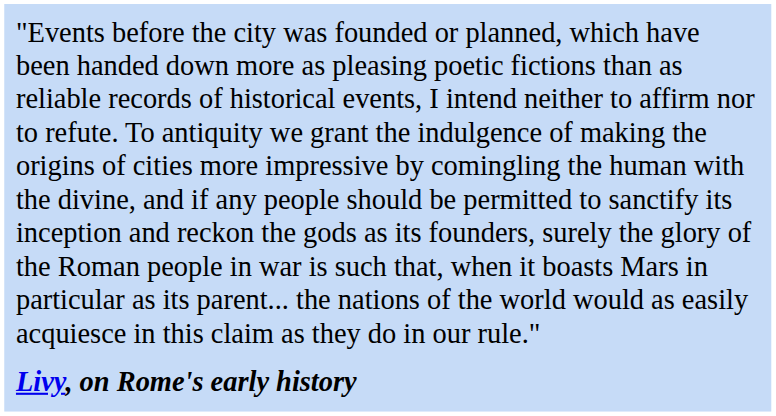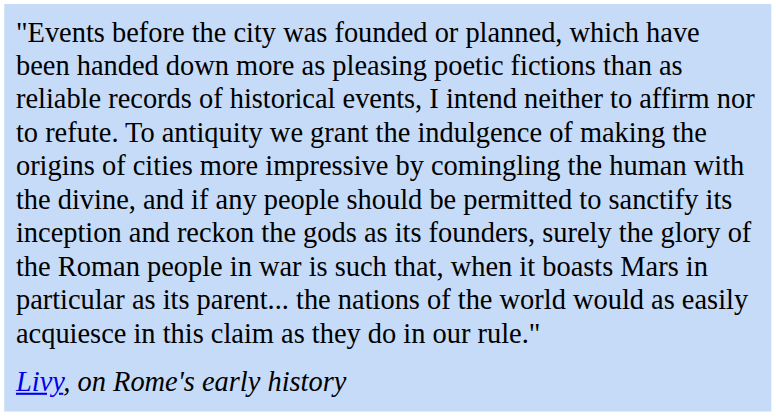(186, 381) bold -> (181, 381) normal
